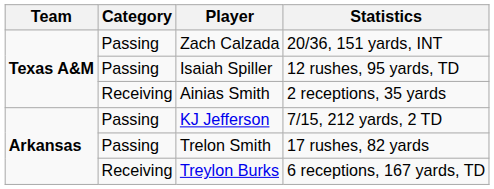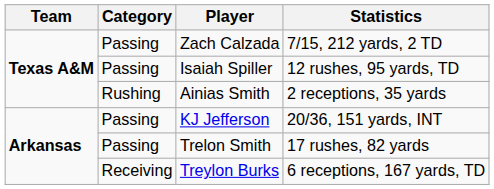(365, 43) 20/36, 151 yards, INT -> (365, 43) 7/15, 212 yards, 2 TD
(137, 94) Receiving -> (131, 94) Rushing
(365, 119) 7/15, 212 yards, 2 TD -> (365, 119) 20/36, 151 yards, INT
